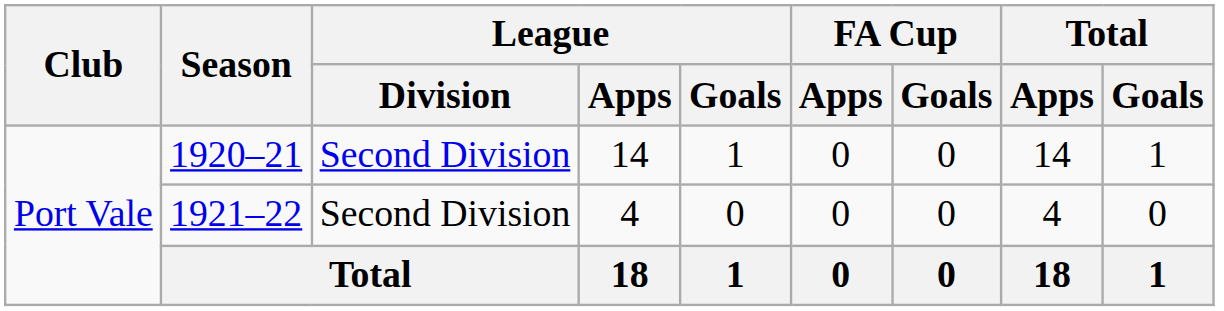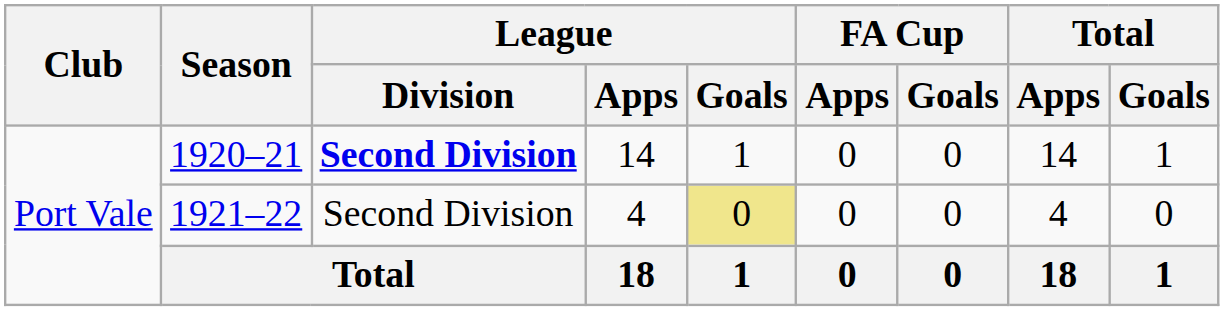(445, 154) normal -> (448, 154) bold
(735, 214) no background -> (742, 214) khaki background
